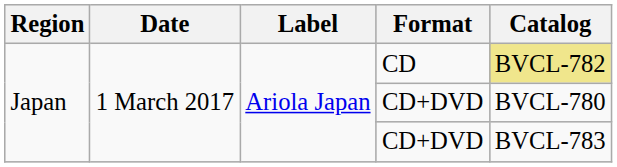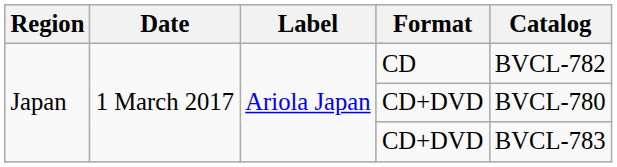(550, 63) khaki background -> (550, 63) no background
